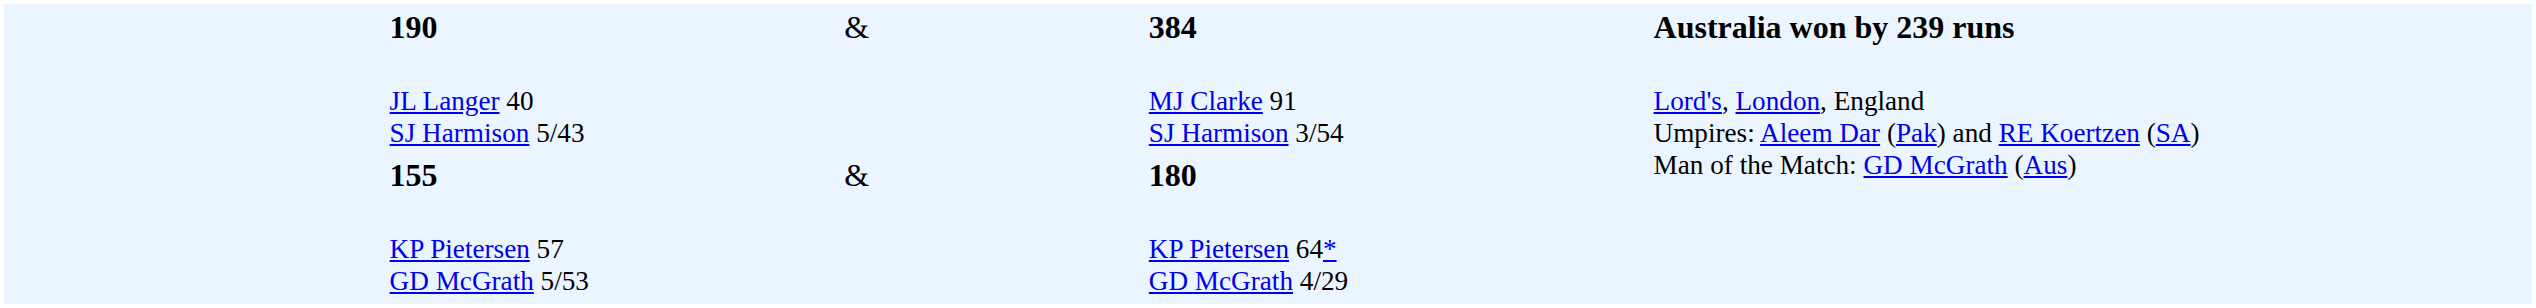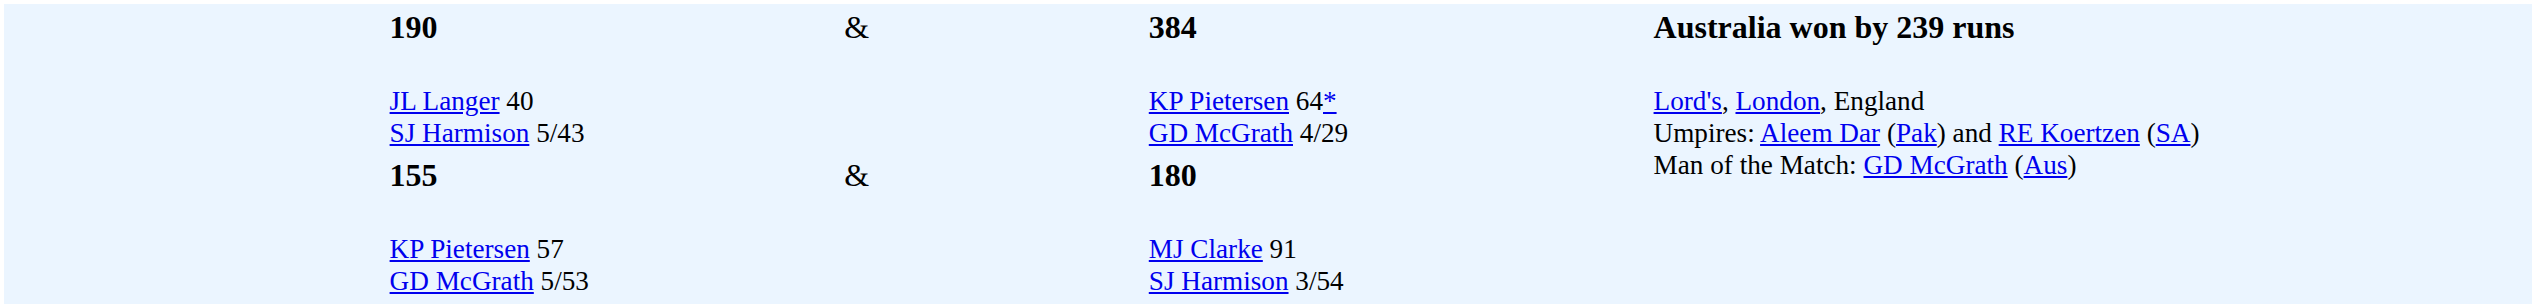(1246, 117) MJ Clarke 91 SJ Harmison 3/54 -> (1248, 117) KP Pietersen 64* GD McGrath 4/29
(1248, 265) KP Pietersen 64* GD McGrath 4/29 -> (1246, 265) MJ Clarke 91 SJ Harmison 3/54
